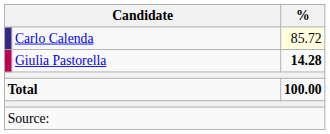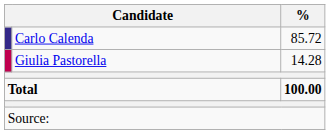(306, 38) lightyellow background -> (306, 38) no background
(306, 61) bold -> (306, 61) normal
